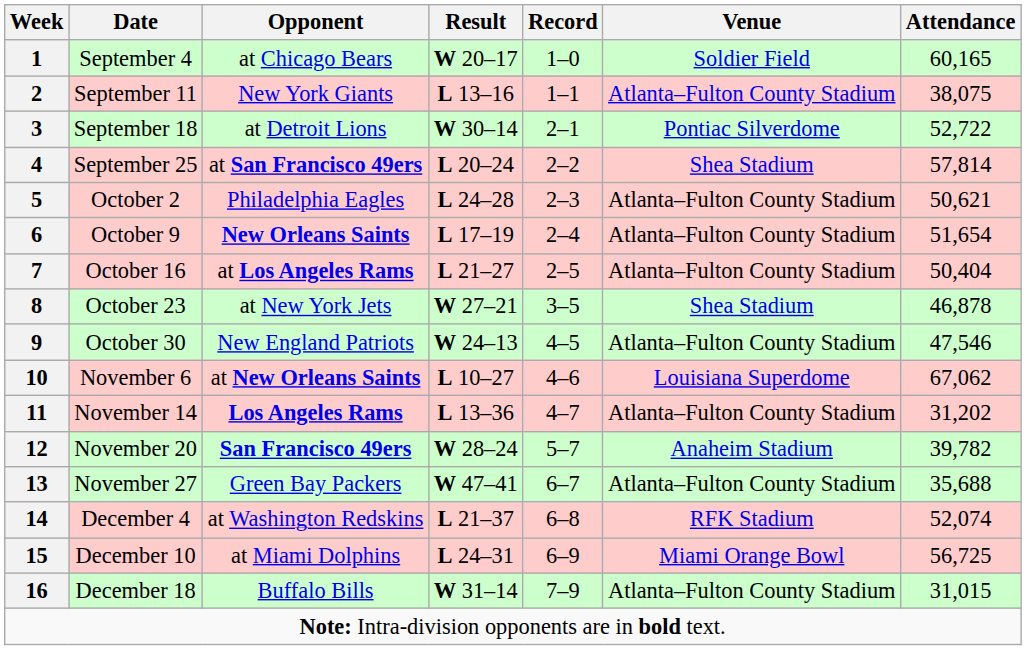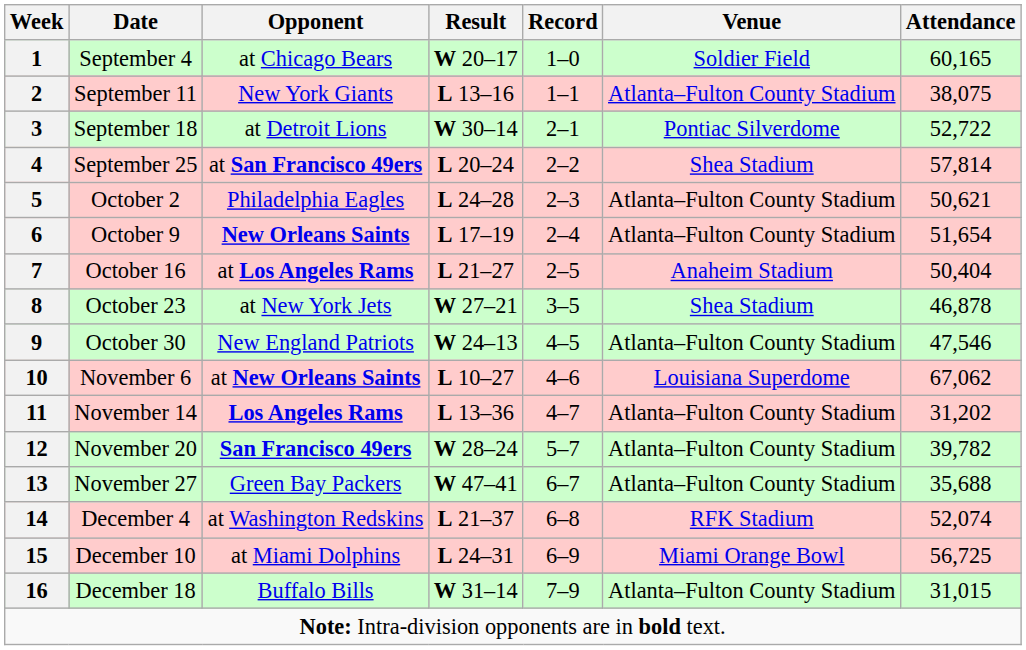(752, 270) Atlanta–Fulton County Stadium -> (752, 270) Anaheim Stadium
(752, 448) Anaheim Stadium -> (752, 448) Atlanta–Fulton County Stadium
